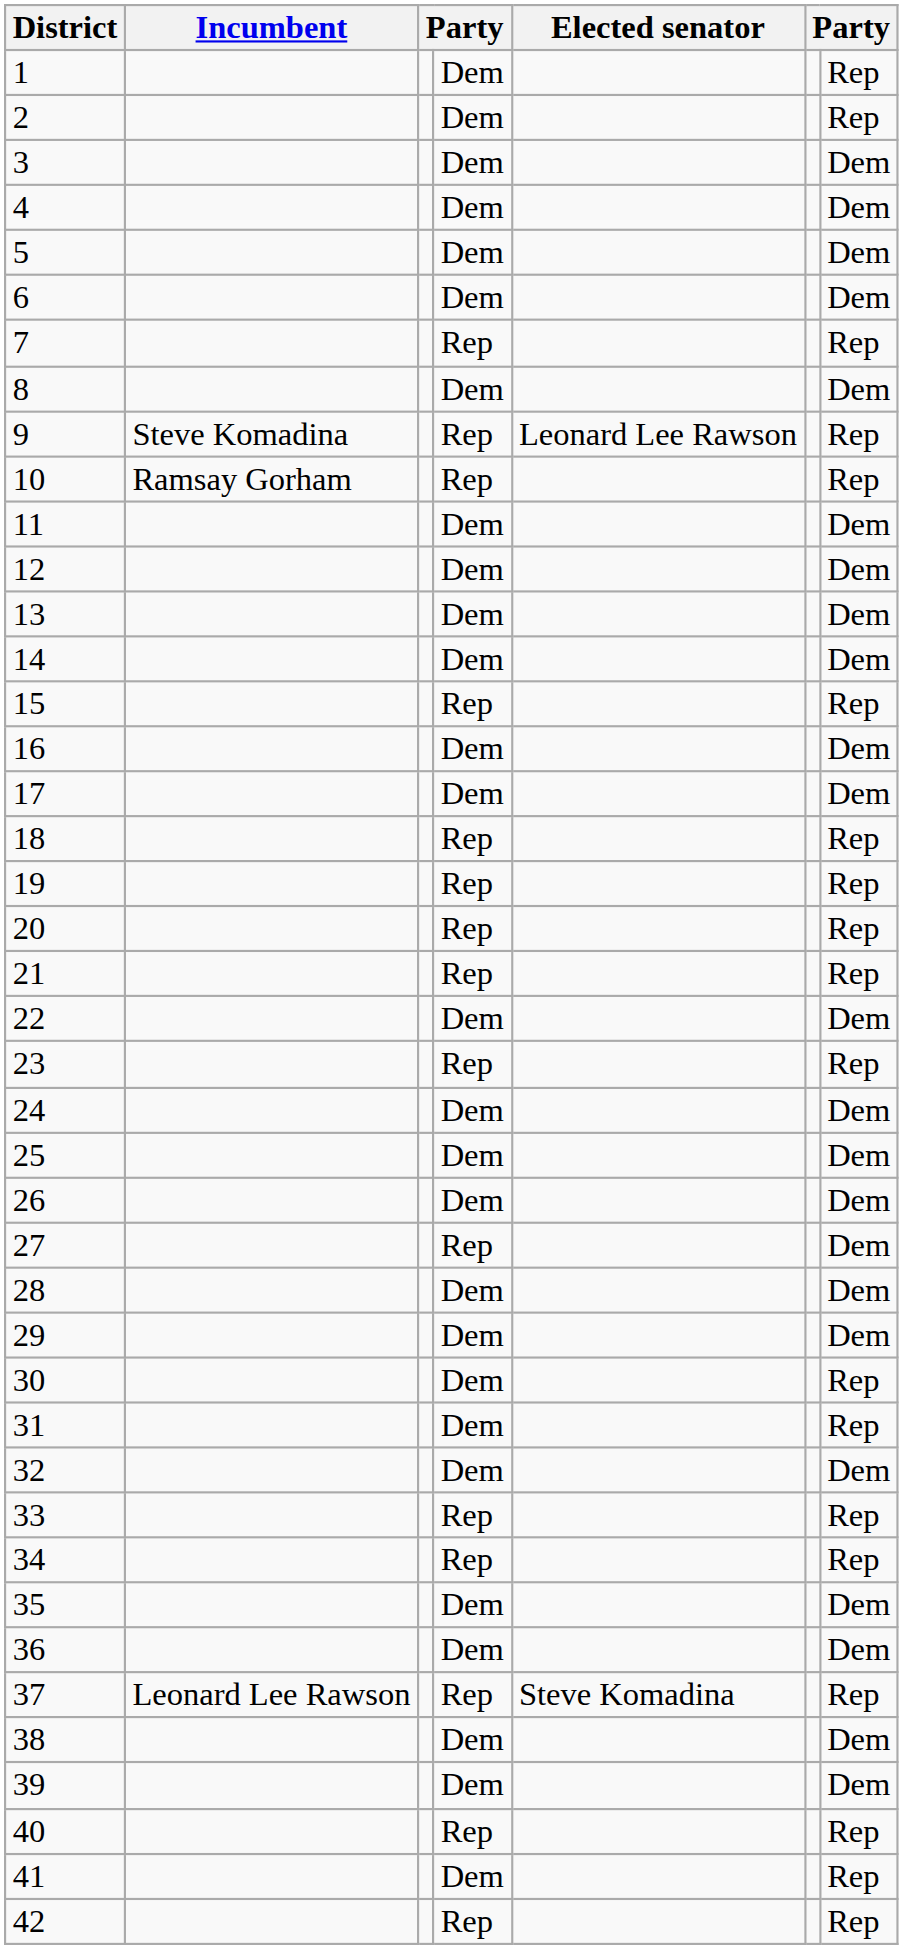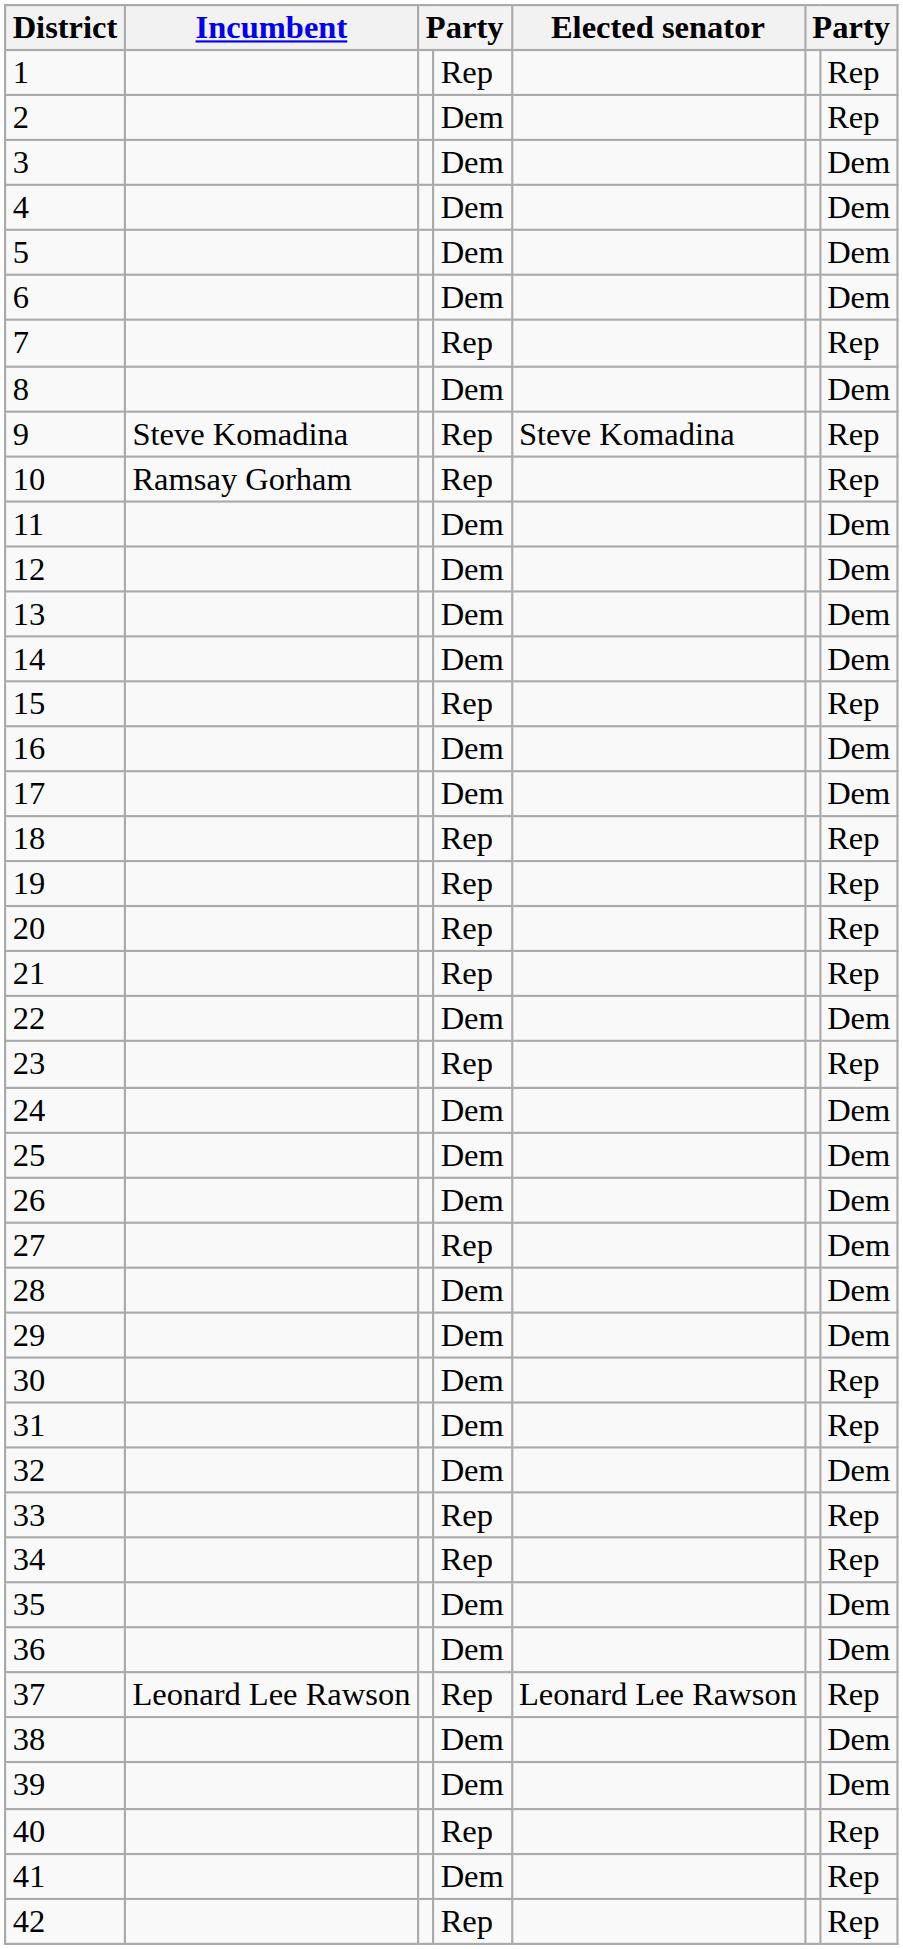(472, 72) Dem -> (467, 72) Rep
(658, 432) Leonard Lee Rawson -> (627, 432) Steve Komadina
(627, 1694) Steve Komadina -> (658, 1694) Leonard Lee Rawson
